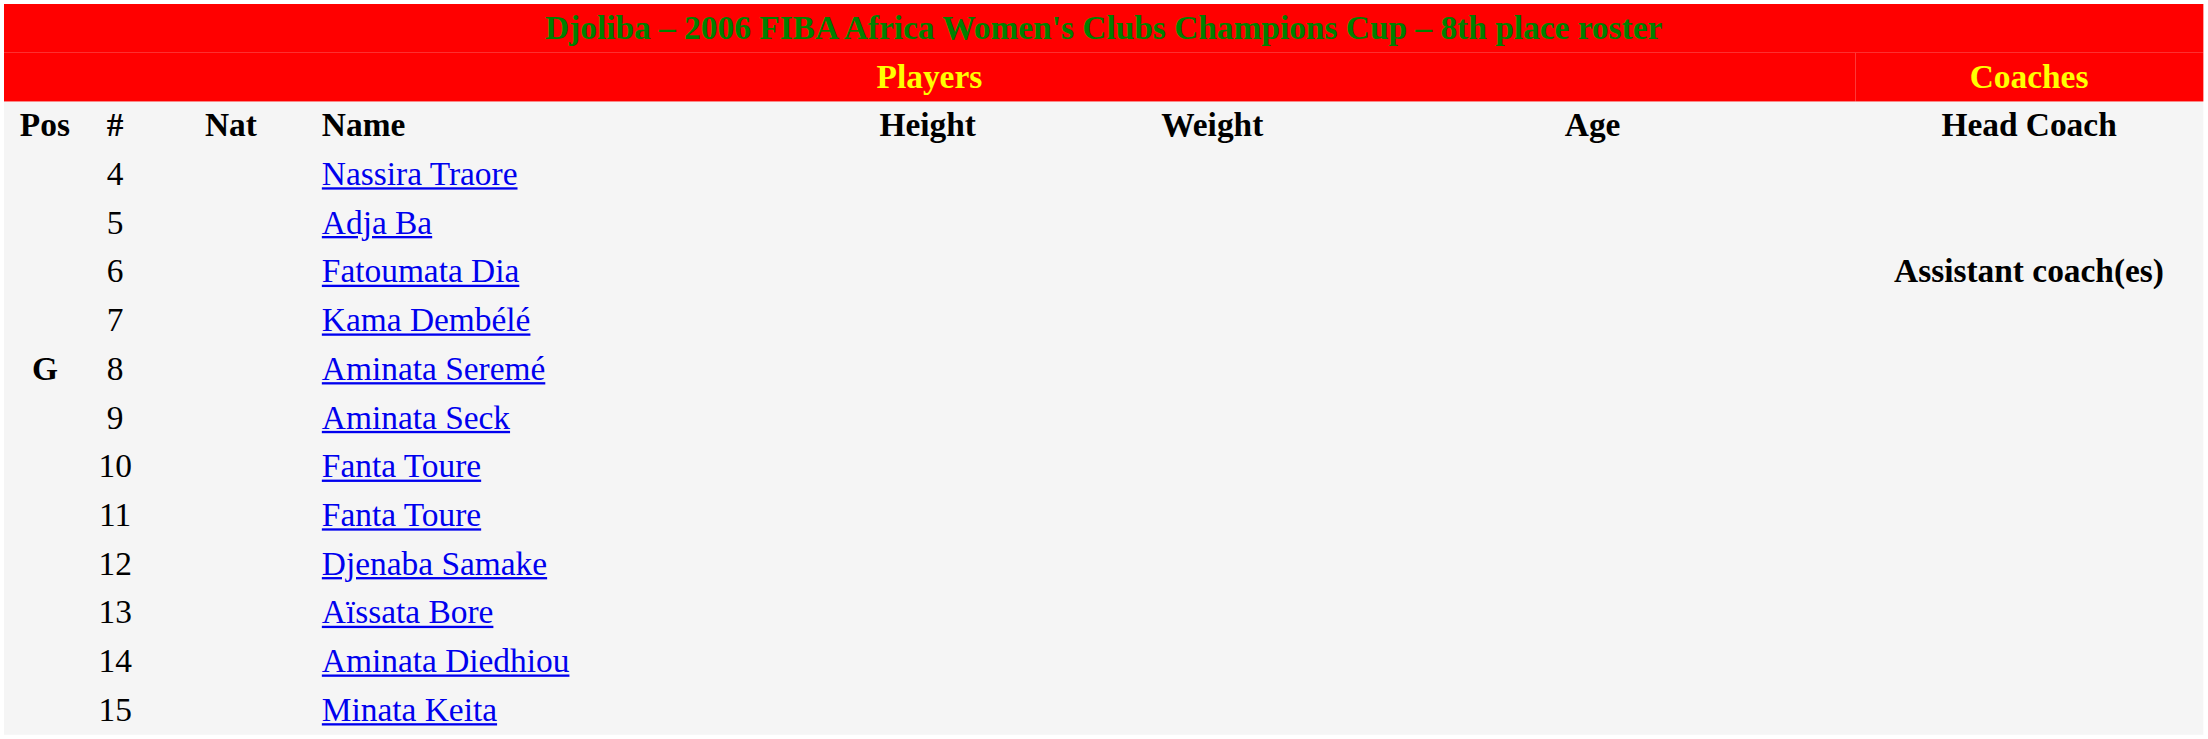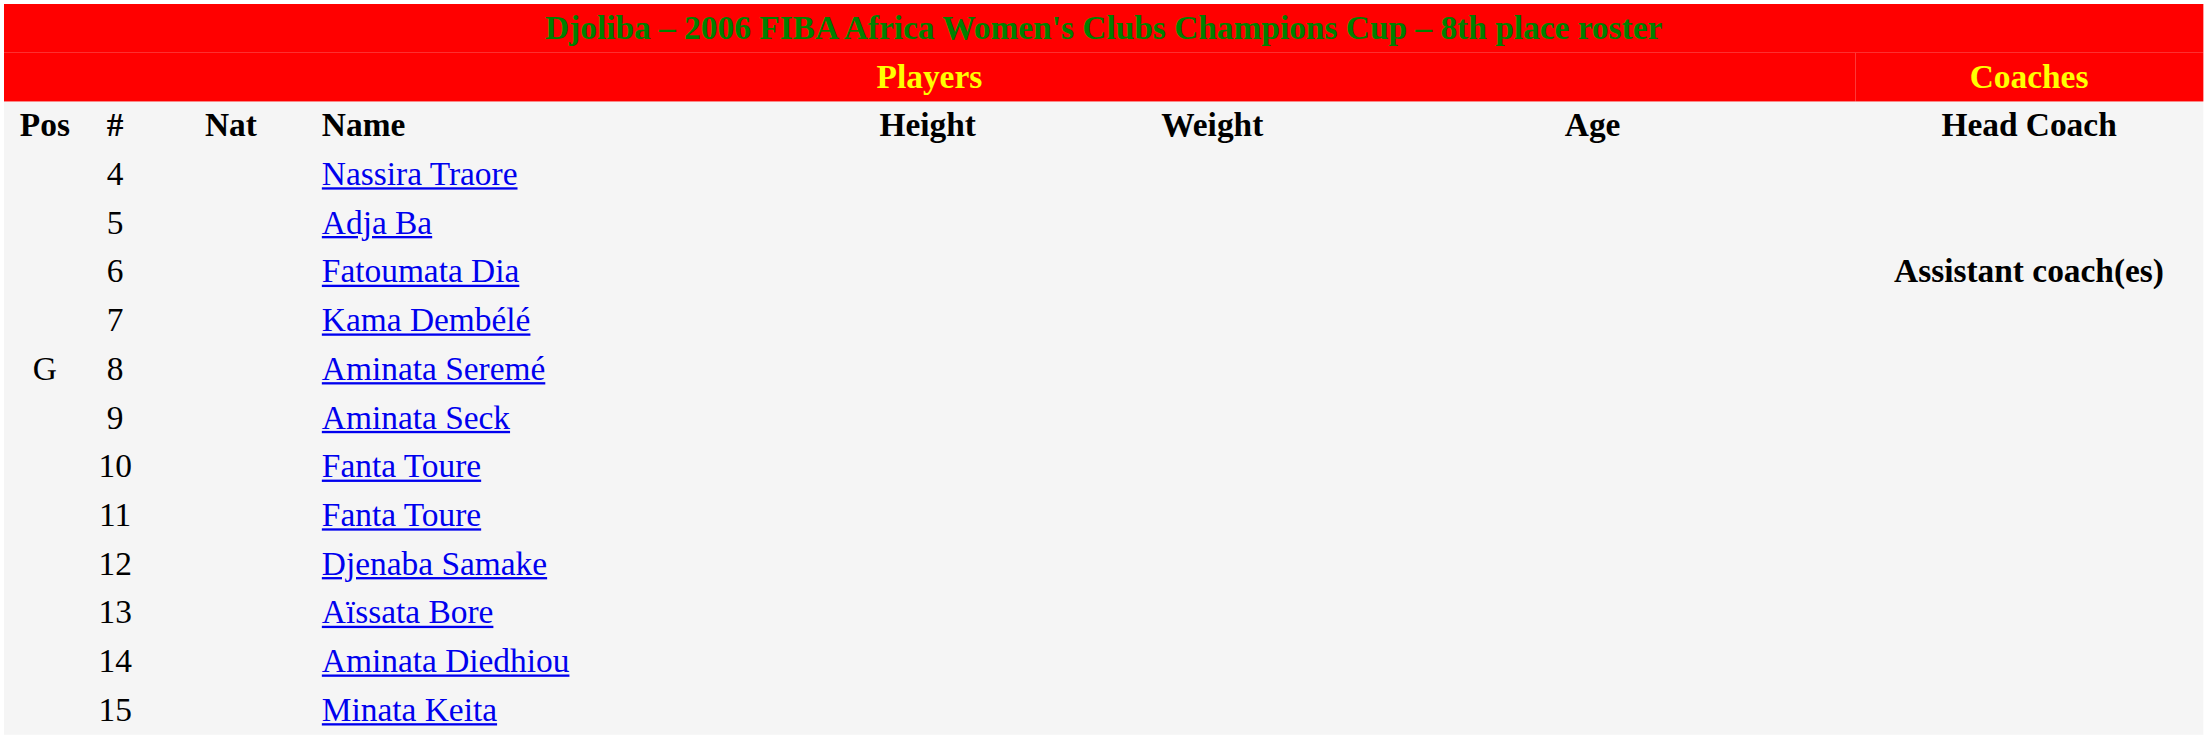(45, 368) bold -> (45, 368) normal
